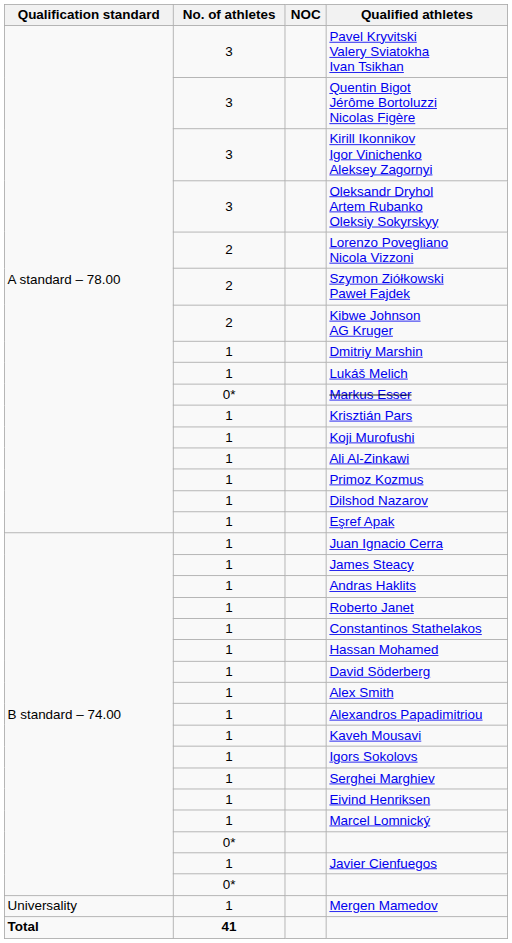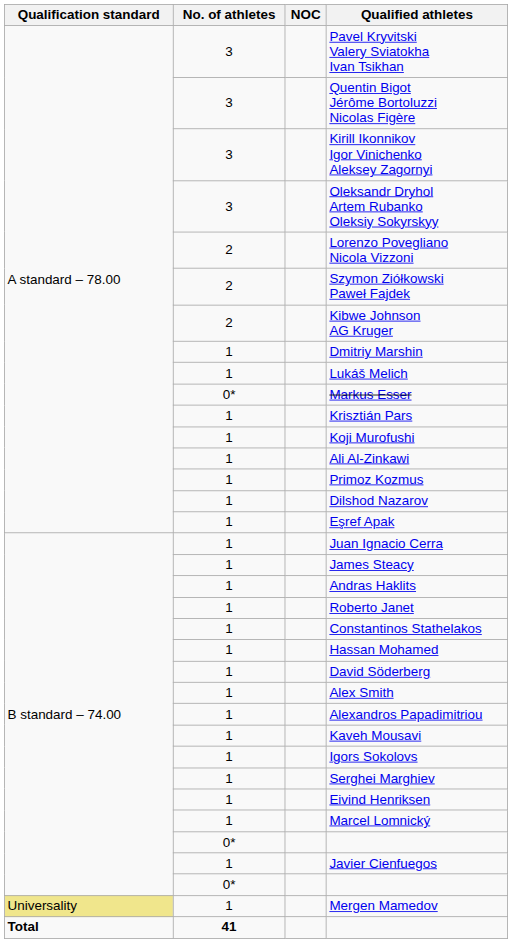(42, 906) no background -> (42, 906) khaki background
